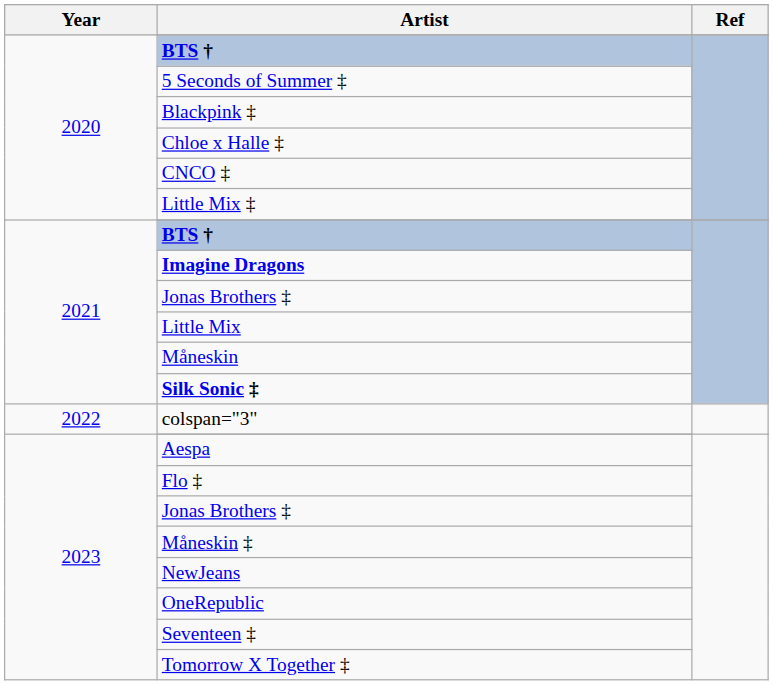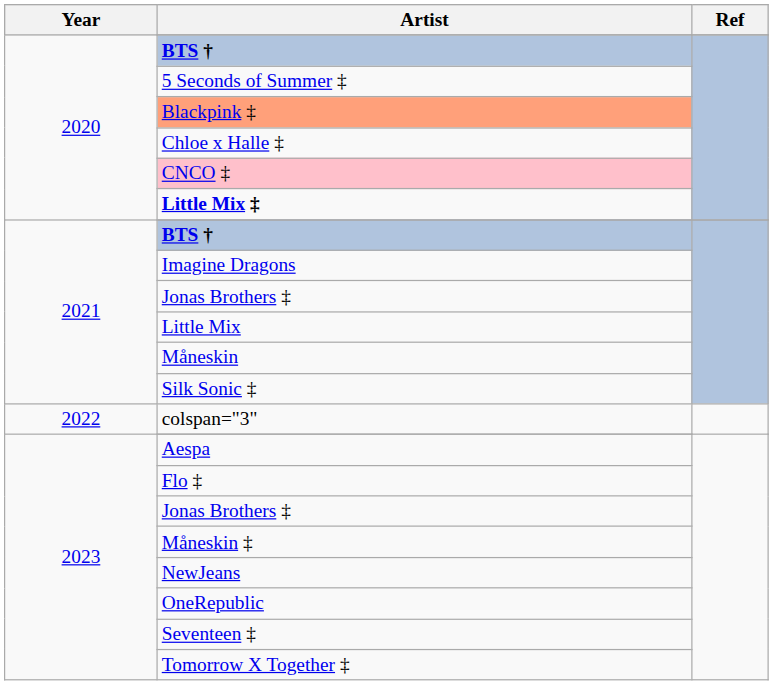(209, 111) no background -> (209, 111) lightsalmon background
(196, 173) no background -> (196, 173) pink background
(209, 204) normal -> (211, 204) bold
(233, 265) bold -> (229, 265) normal
(210, 388) bold -> (209, 388) normal
